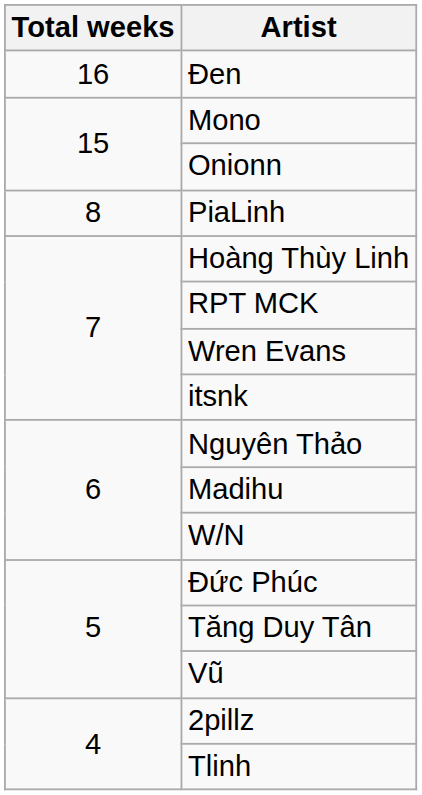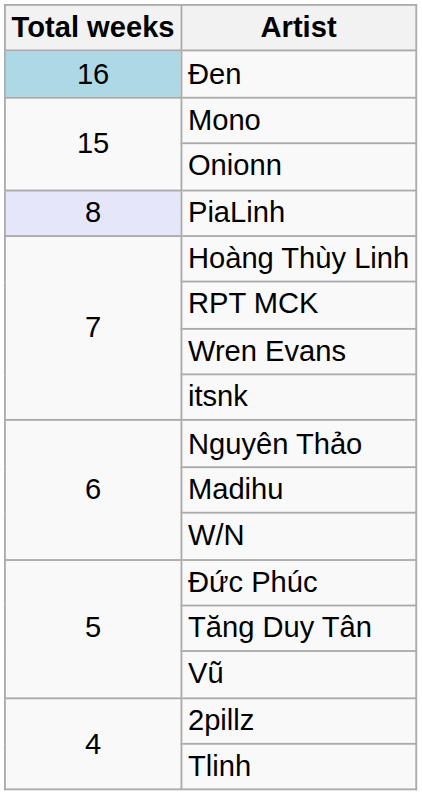(93, 73) no background -> (93, 73) lightblue background
(93, 212) no background -> (93, 212) lavender background
